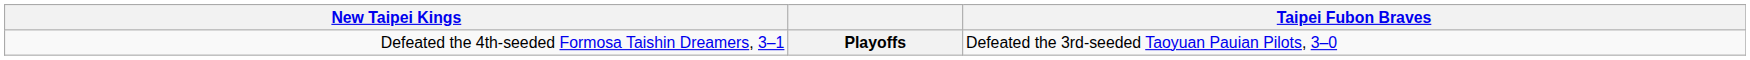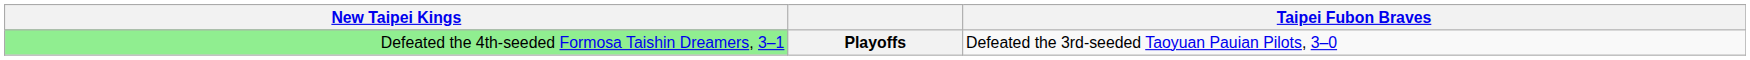(583, 42) no background -> (583, 42) lightgreen background
